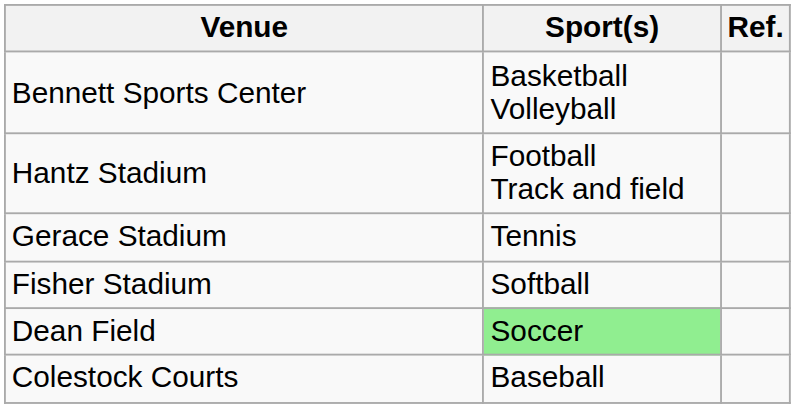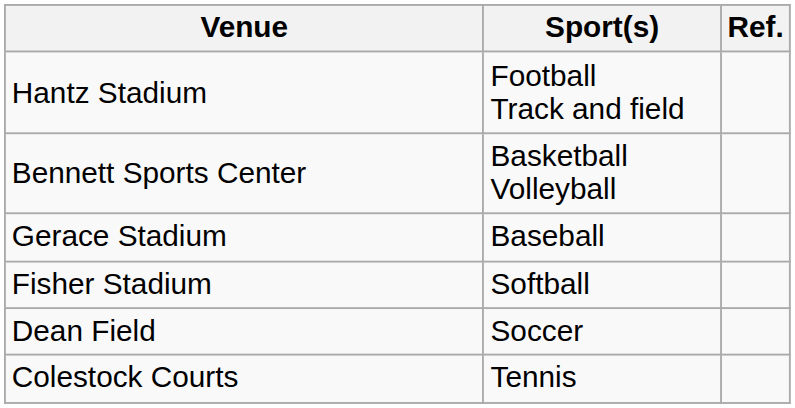rows swapped: (109, 172) <-> (159, 92)
(534, 236) Tennis -> (548, 236) Baseball
(537, 331) lightgreen background -> (537, 331) no background
(548, 378) Baseball -> (534, 378) Tennis
